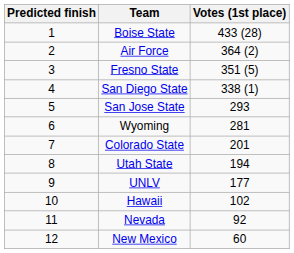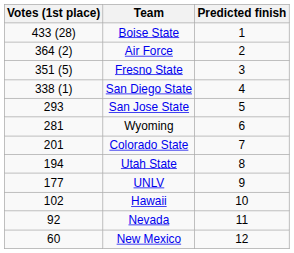columns swapped: (52, 13) <-> (240, 13)
